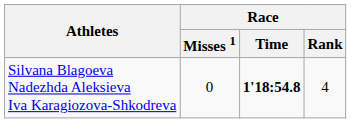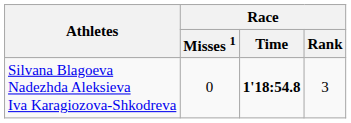(325, 88) 4 -> (325, 88) 3
